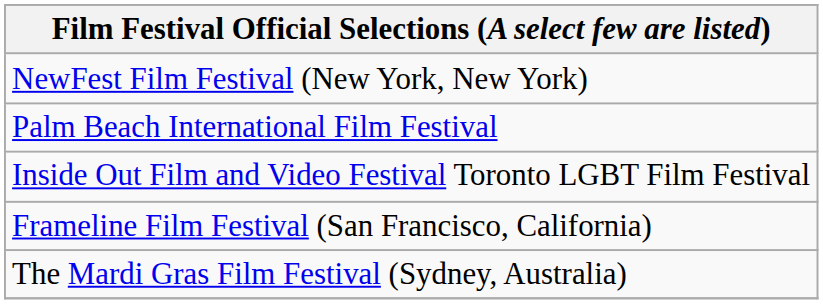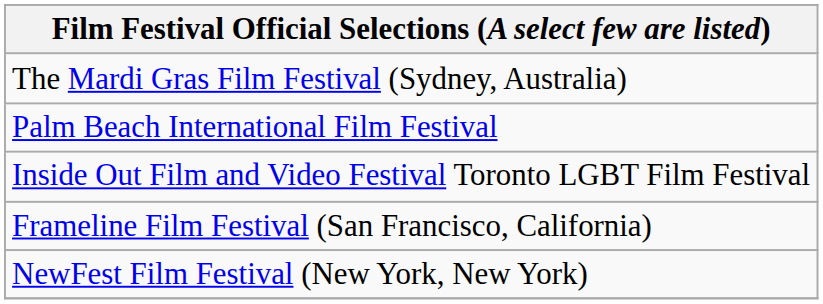(300, 77) NewFest Film Festival (New York, New York) -> (319, 77) The Mardi Gras Film Festival (Sydney, Australia)
(319, 273) The Mardi Gras Film Festival (Sydney, Australia) -> (300, 273) NewFest Film Festival (New York, New York)
